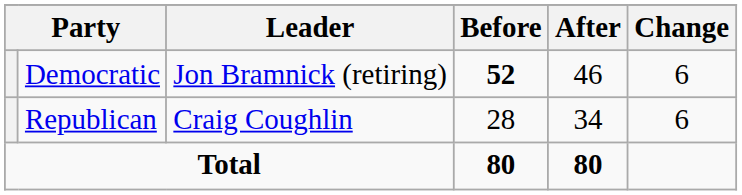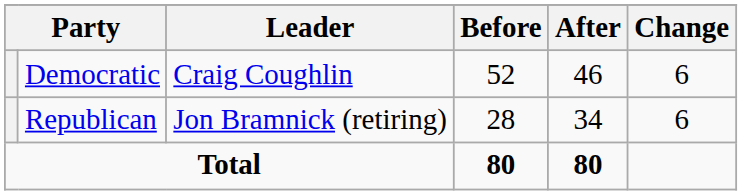(310, 73) Jon Bramnick (retiring) -> (263, 73) Craig Coughlin
(501, 73) bold -> (501, 73) normal
(263, 119) Craig Coughlin -> (310, 119) Jon Bramnick (retiring)
